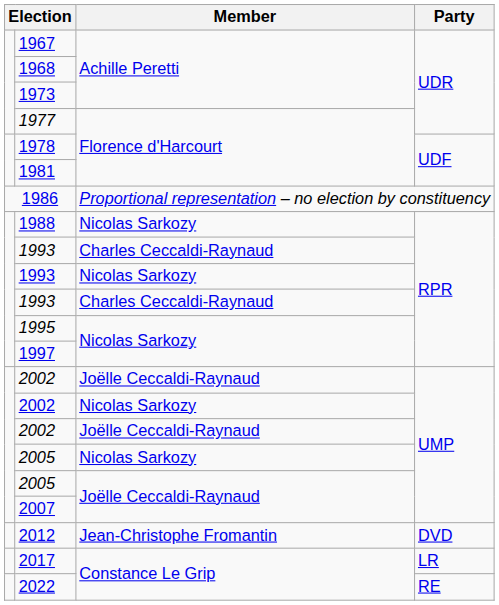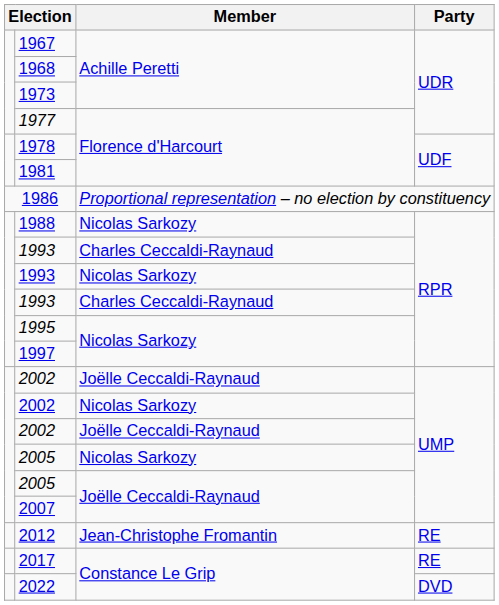(435, 535) DVD -> (429, 535) RE
(428, 560) LR -> (429, 560) RE
(429, 586) RE -> (435, 586) DVD
